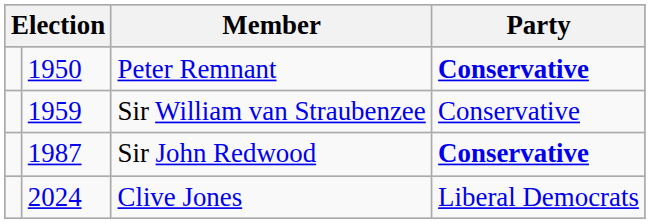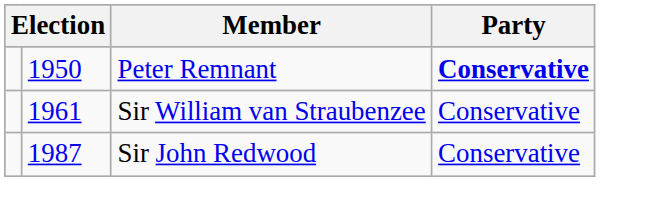(55, 111) 1959 -> (55, 111) 1961
(514, 153) bold -> (509, 153) normal
- row: (180, 196)
